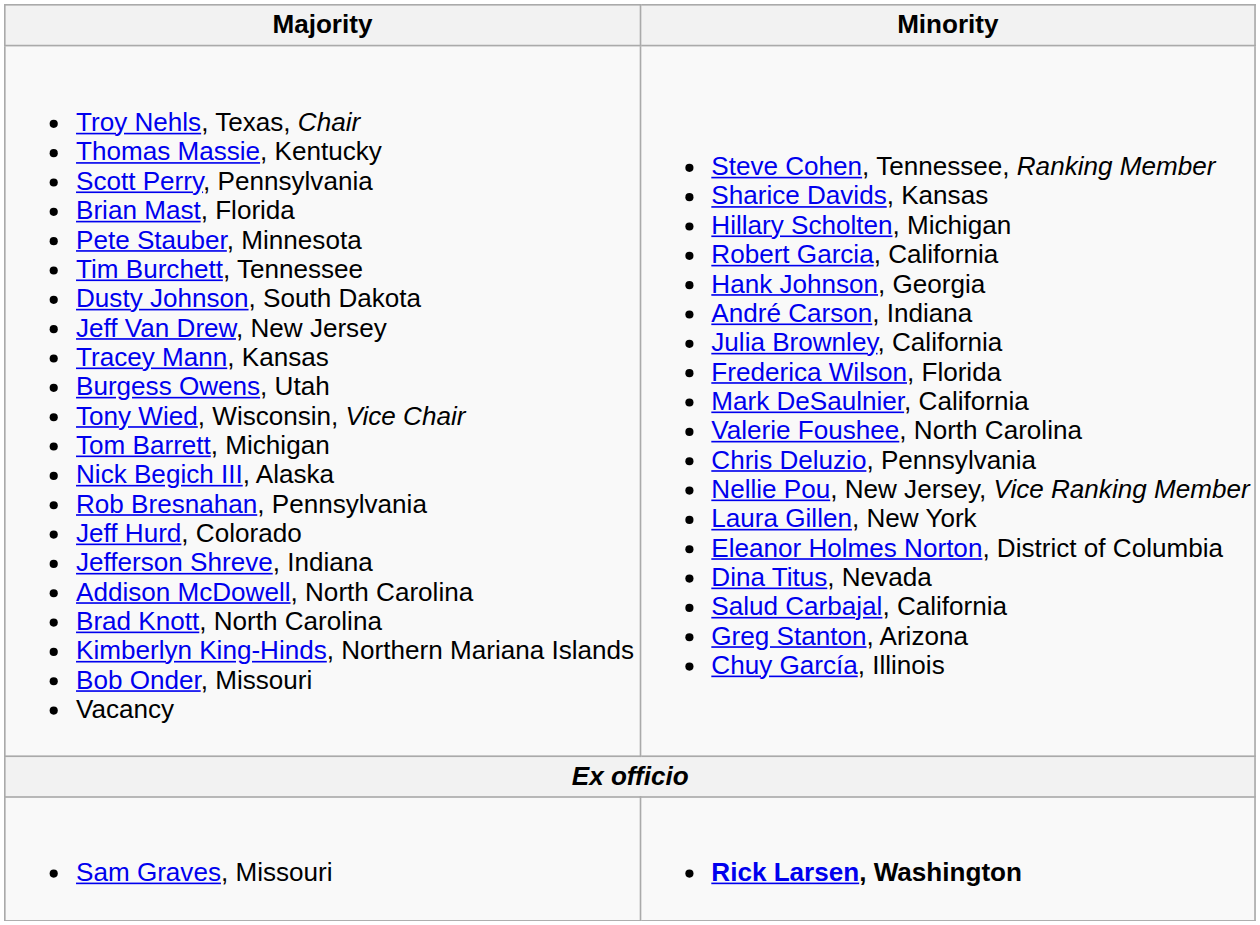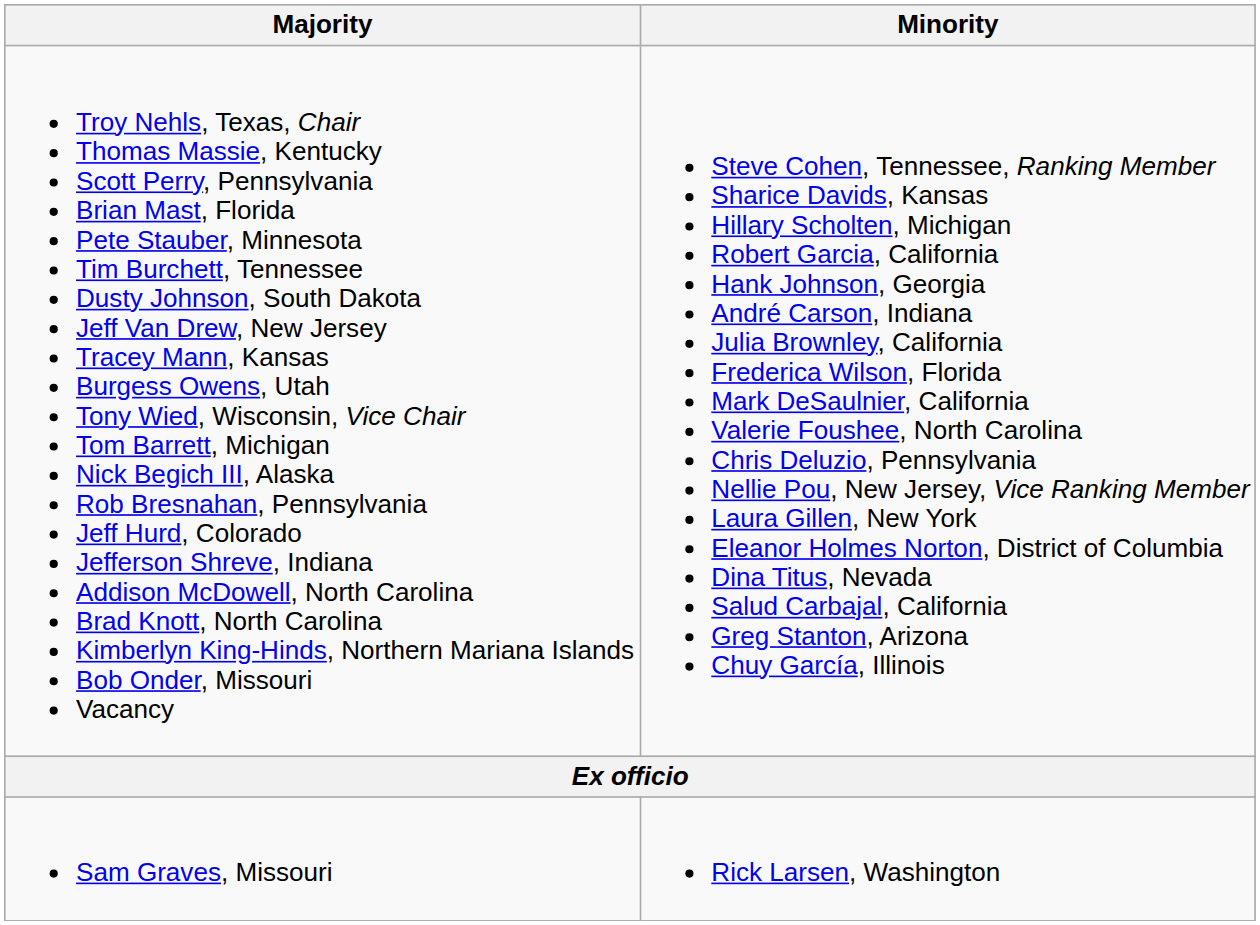(948, 873) bold -> (948, 873) normal
